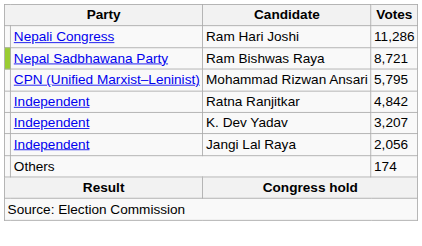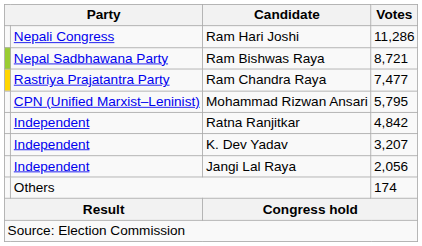+ row: (266, 79)
